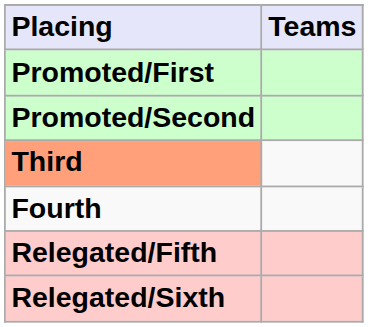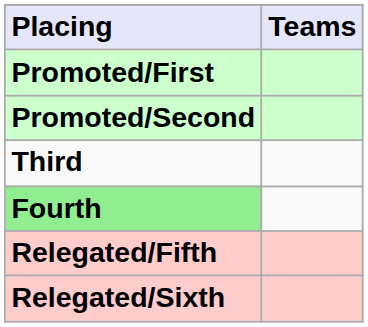(47, 162) lightsalmon background -> (47, 162) no background
(57, 207) no background -> (57, 207) lightgreen background
